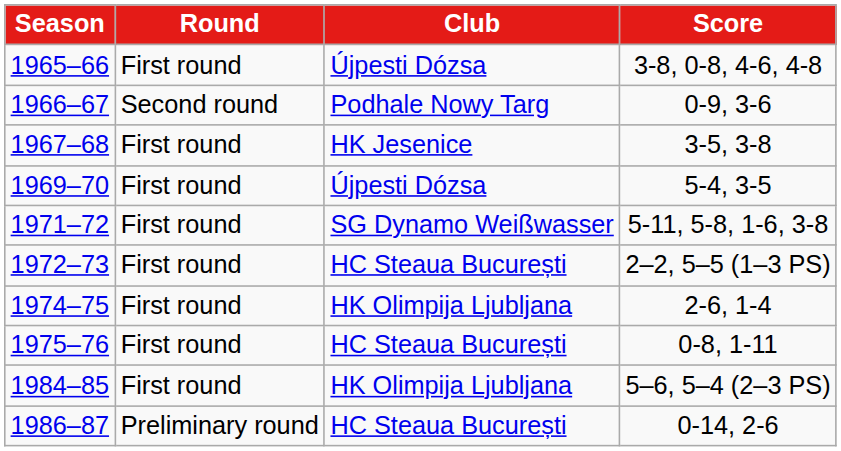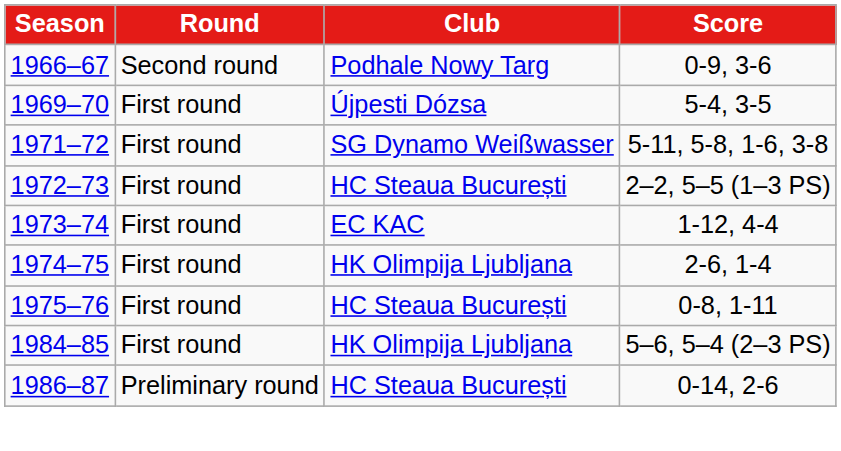- row: (60, 64)
- row: (60, 144)
+ row: (60, 225)
